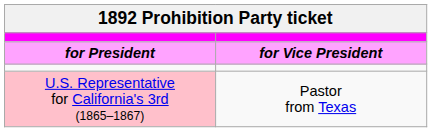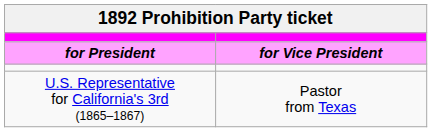(110, 99) pink background -> (110, 99) no background
